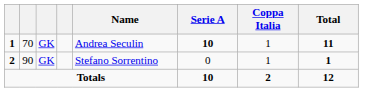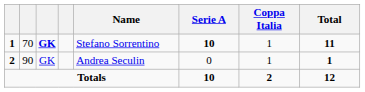(46, 43) normal -> (47, 43) bold
(109, 43) Andrea Seculin -> (118, 43) Stefano Sorrentino
(116, 60) Stefano Sorrentino -> (110, 60) Andrea Seculin
